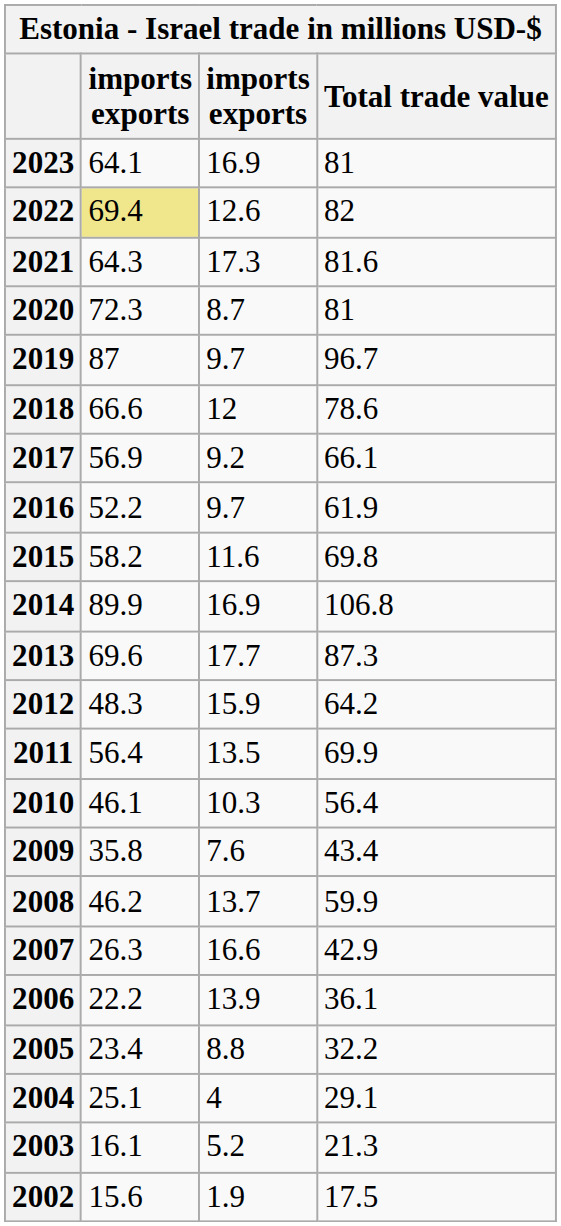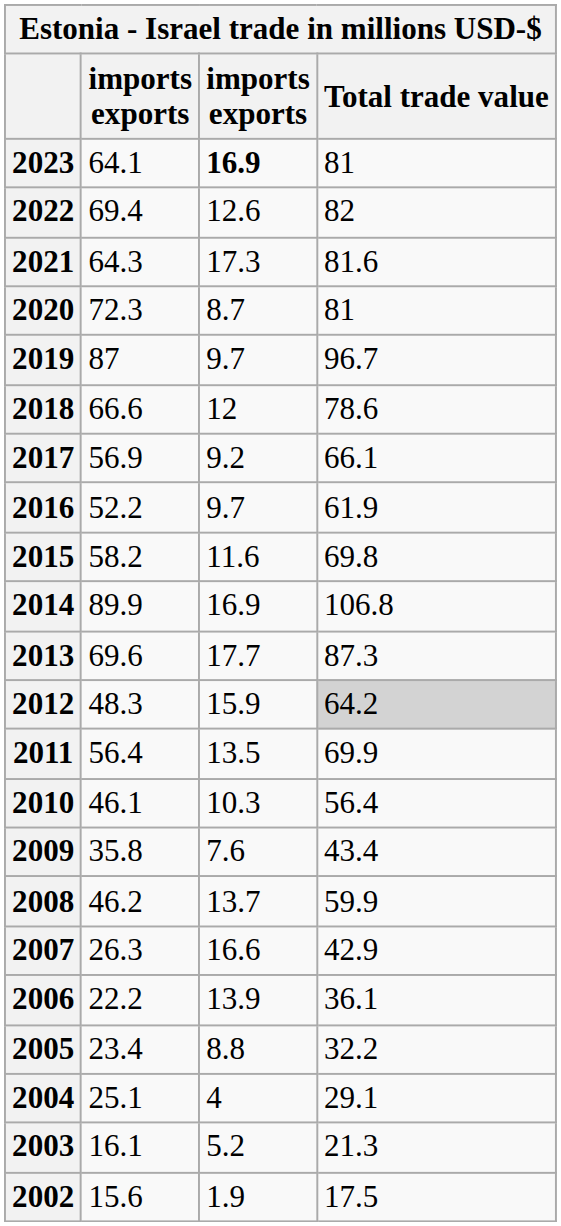(233, 162) normal -> (233, 162) bold
(116, 211) khaki background -> (116, 211) no background
(351, 703) no background -> (351, 703) lightgrey background
